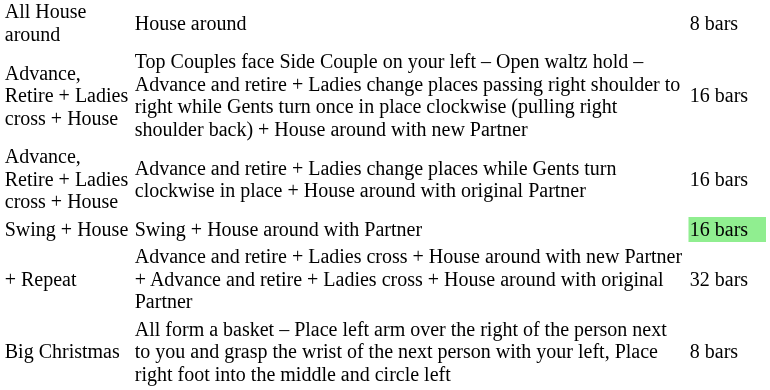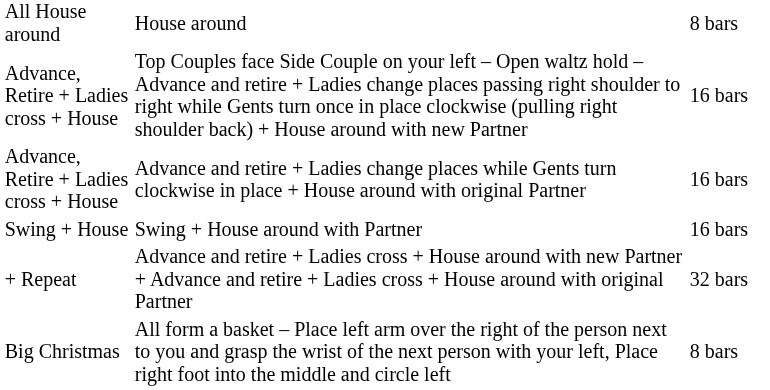(719, 229) lightgreen background -> (719, 229) no background
